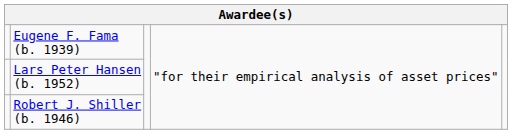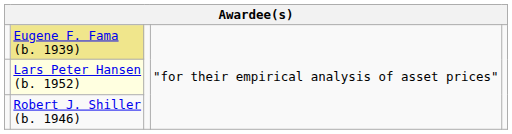(66, 42) no background -> (66, 42) khaki background
(77, 77) no background -> (77, 77) lightyellow background
